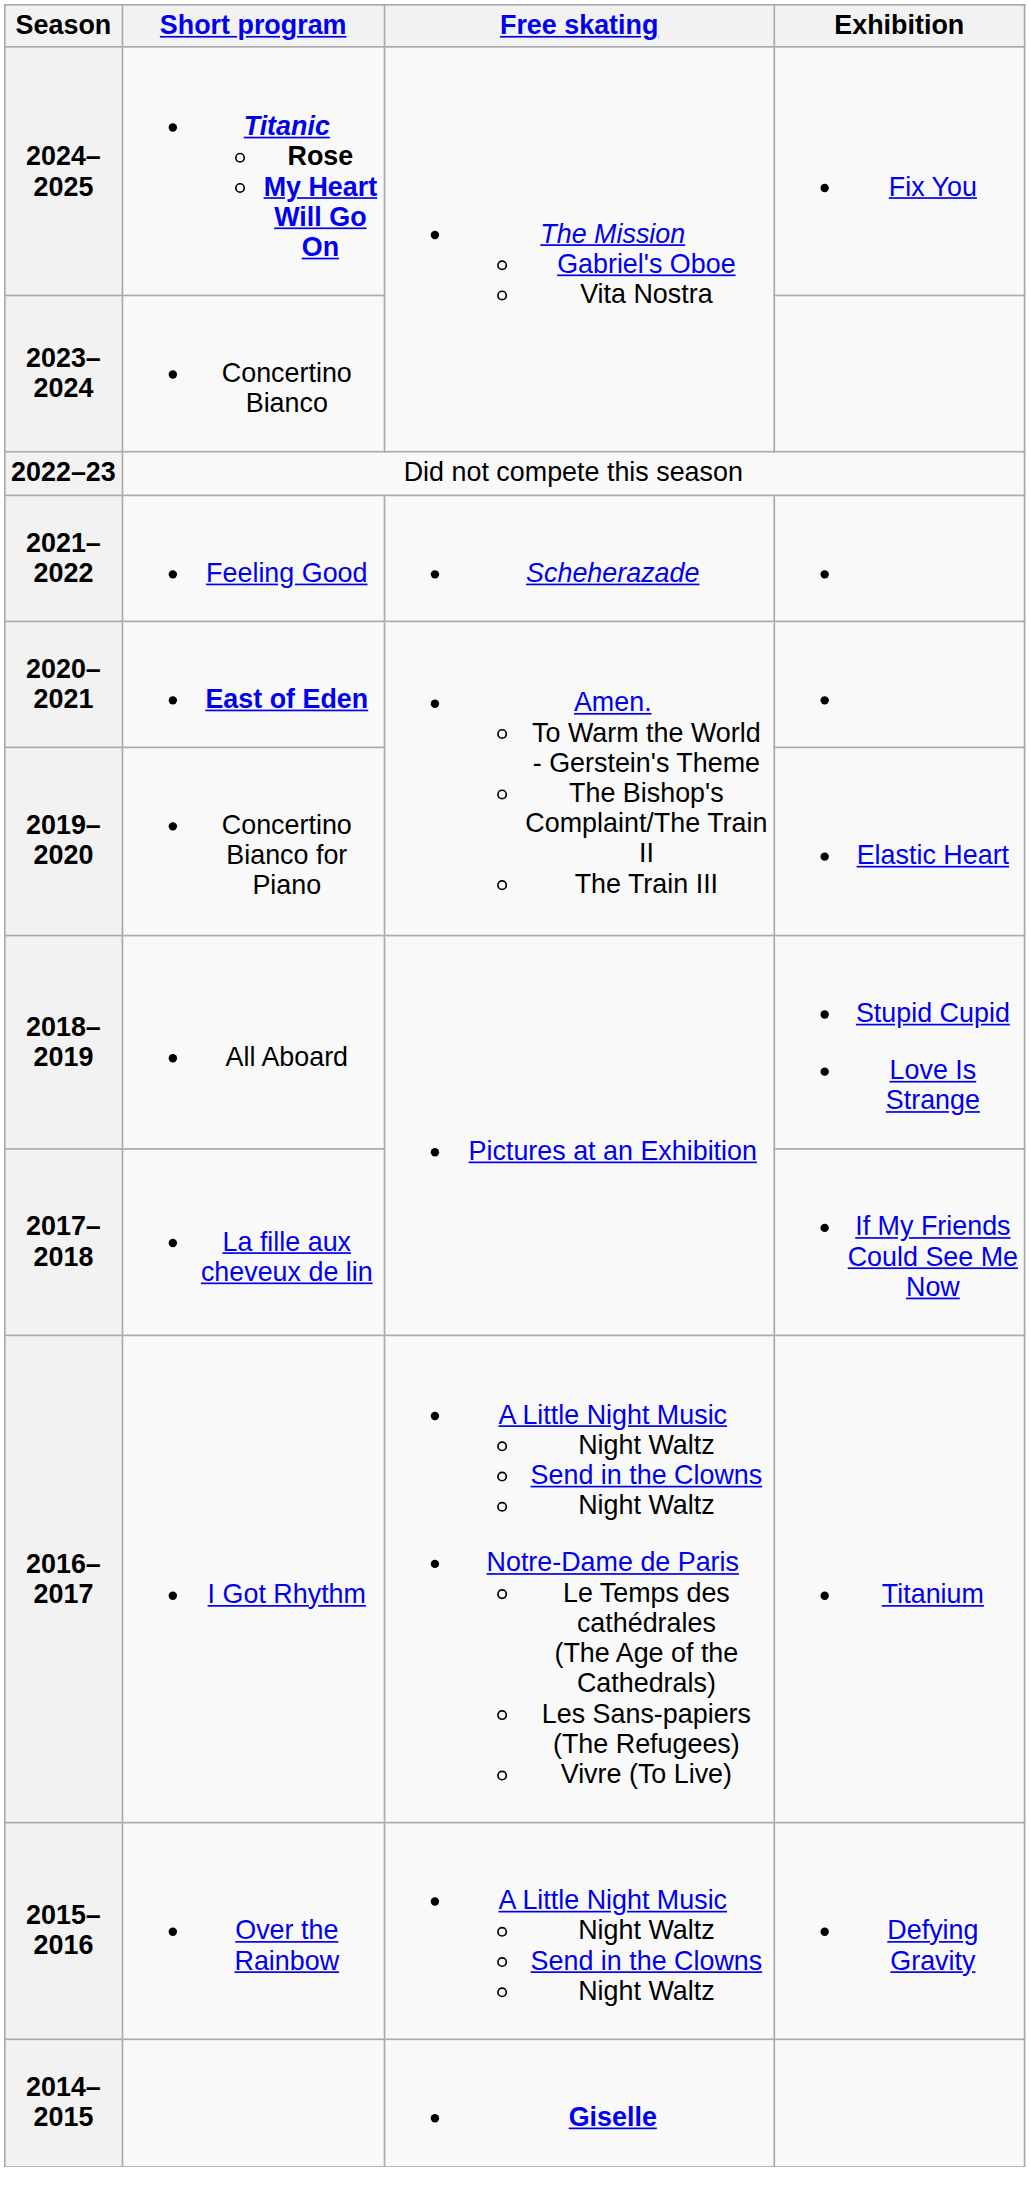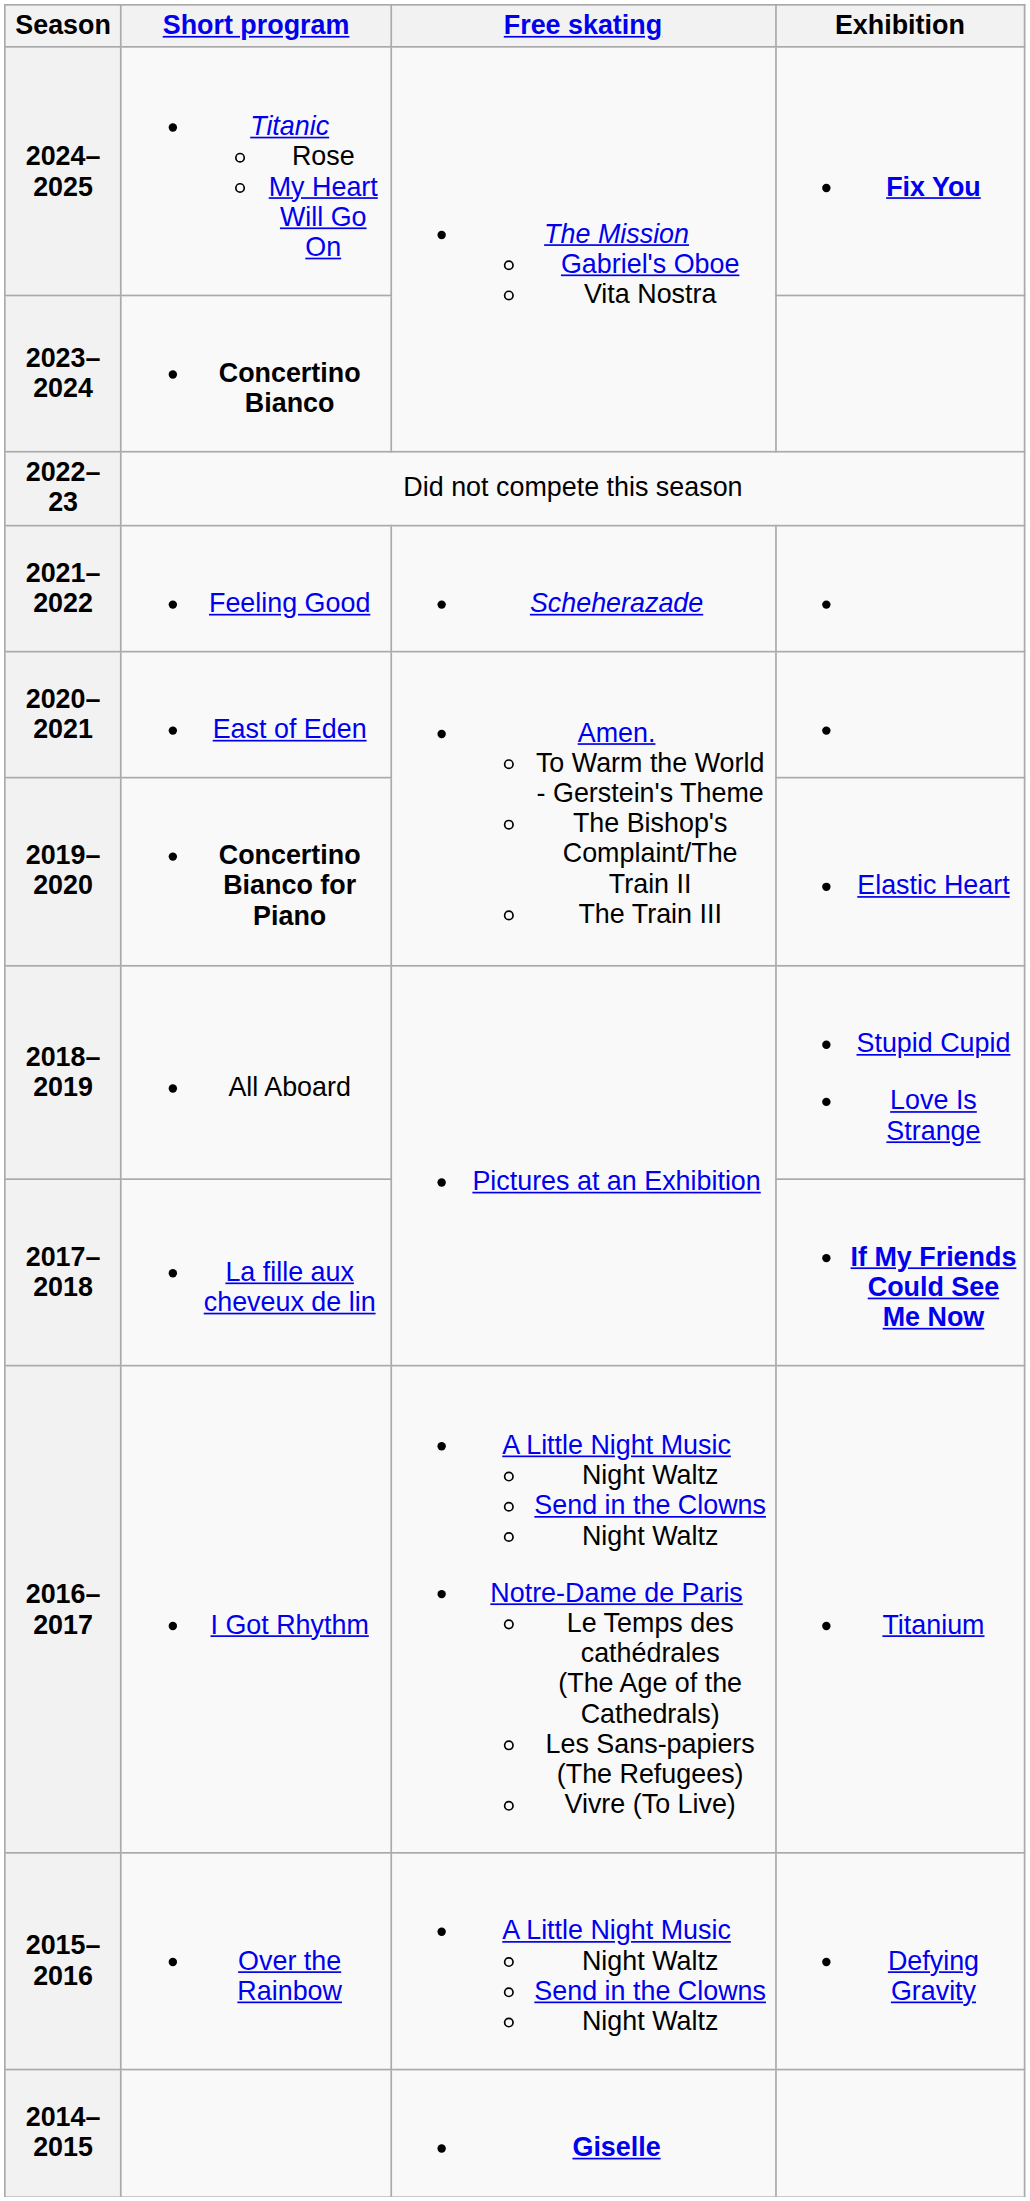(253, 186) bold -> (256, 186) normal
(899, 186) normal -> (900, 186) bold
(253, 389) normal -> (256, 389) bold
(253, 700) bold -> (256, 730) normal
(253, 856) normal -> (256, 887) bold
(899, 1258) normal -> (900, 1288) bold
